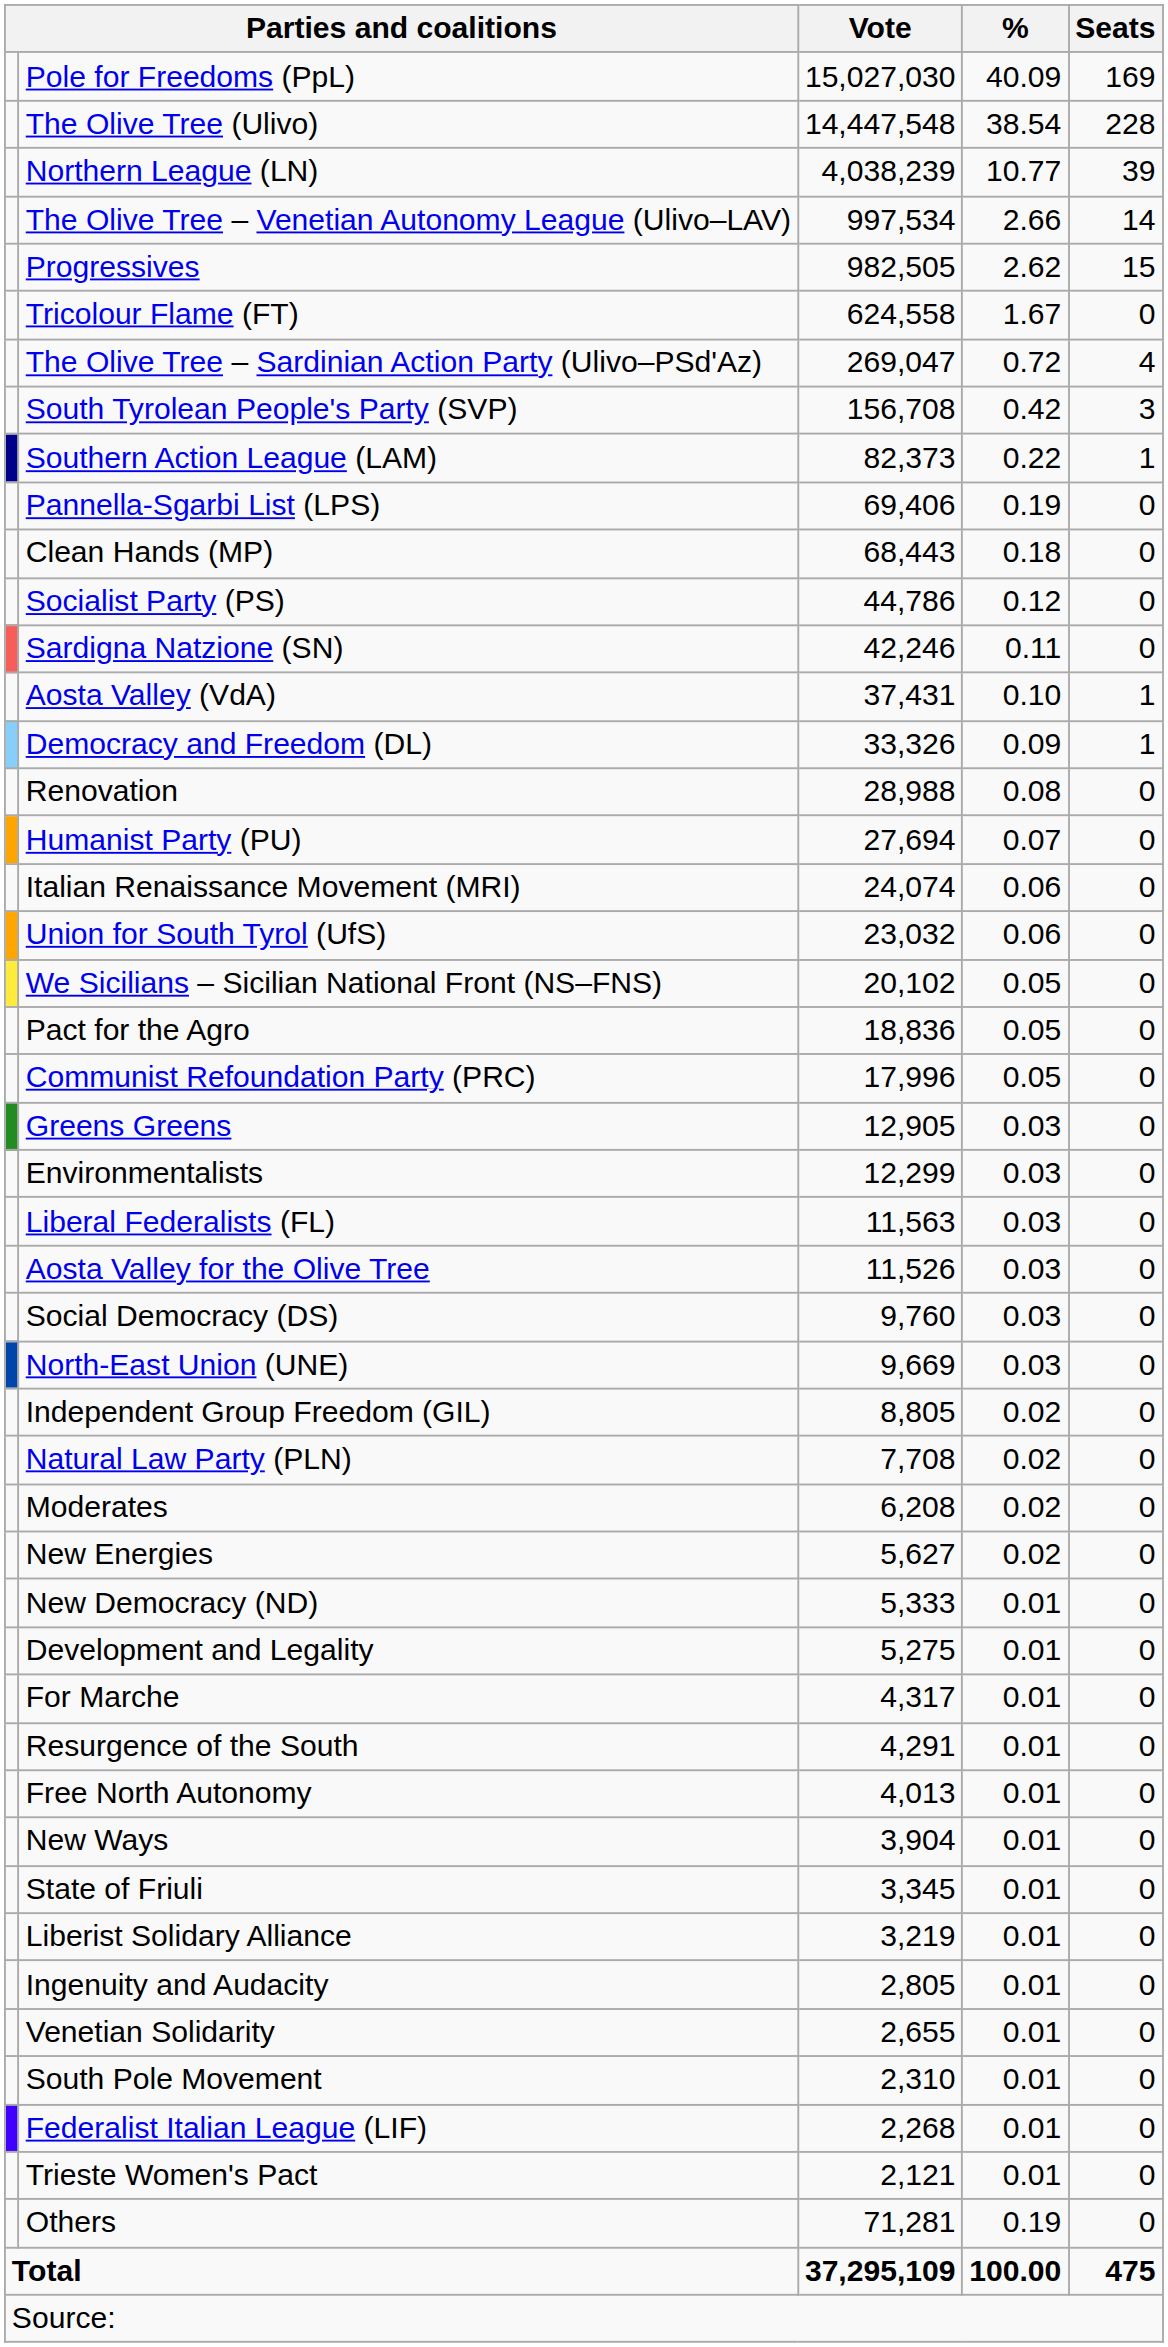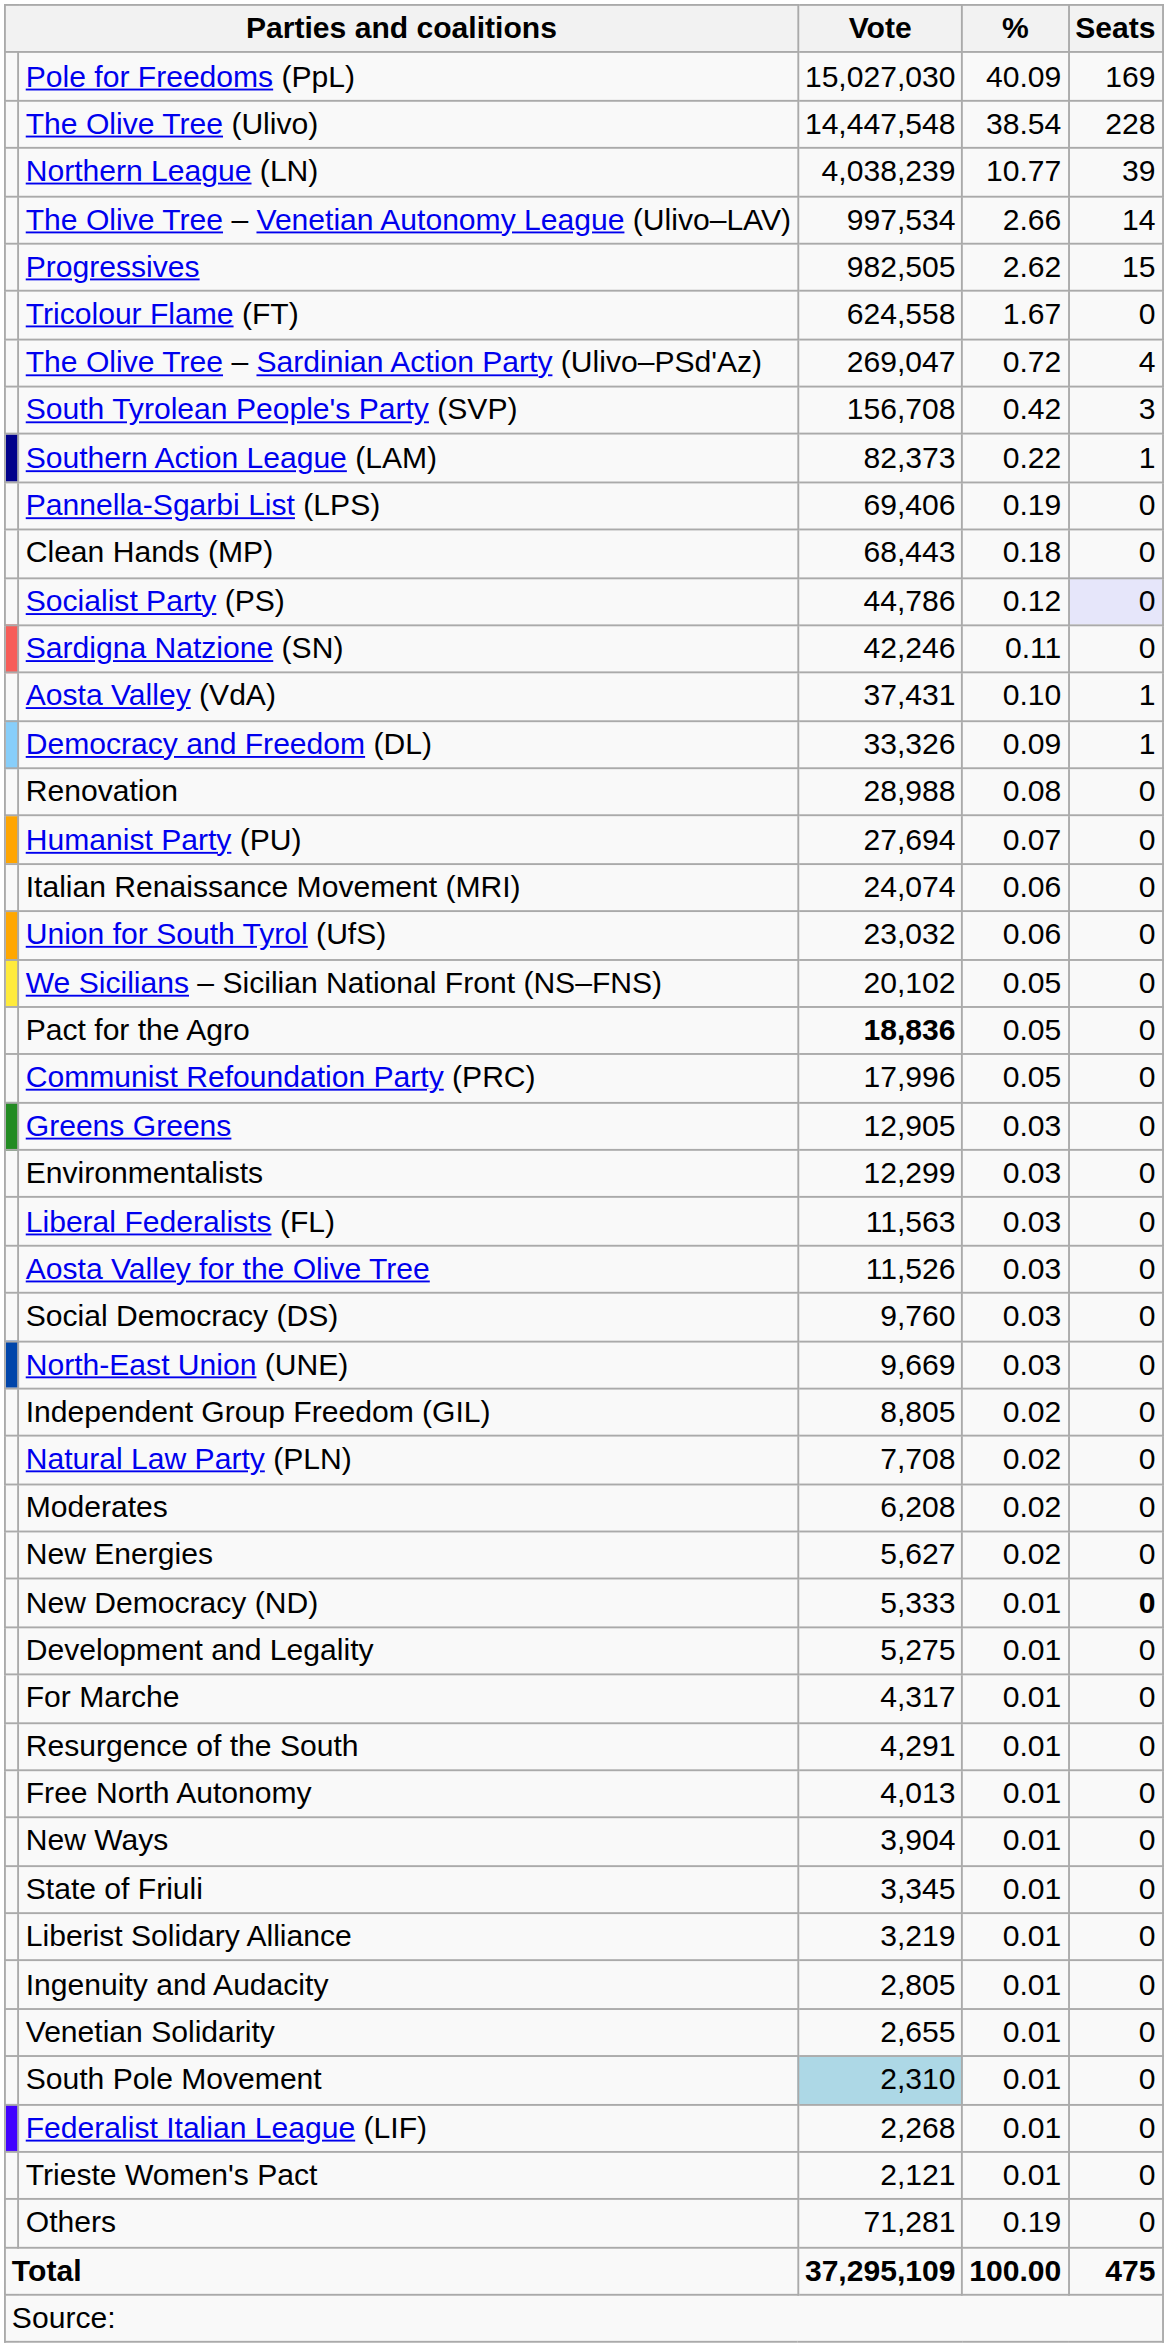(1147, 600) no background -> (1147, 600) lavender background
(909, 1030) normal -> (909, 1030) bold
(1147, 1602) normal -> (1147, 1602) bold
(918, 2079) no background -> (918, 2079) lightblue background
